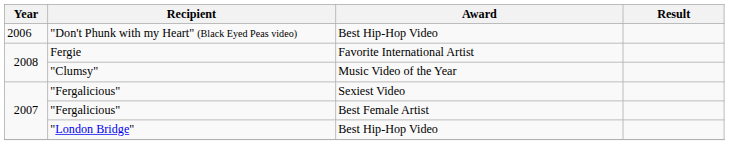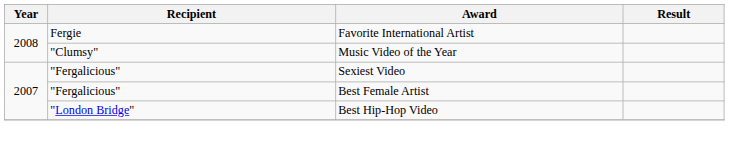- row: (174, 33)
